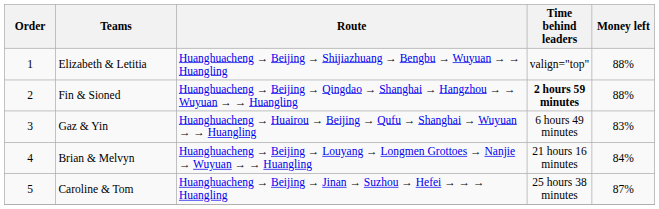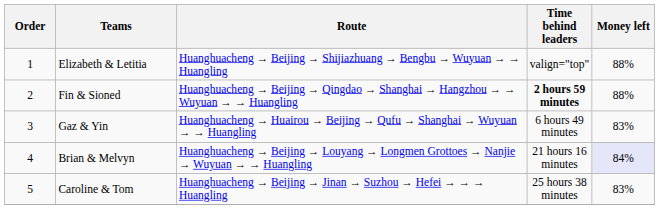(623, 157) no background -> (623, 157) lavender background
(623, 189) 87% -> (623, 189) 83%
